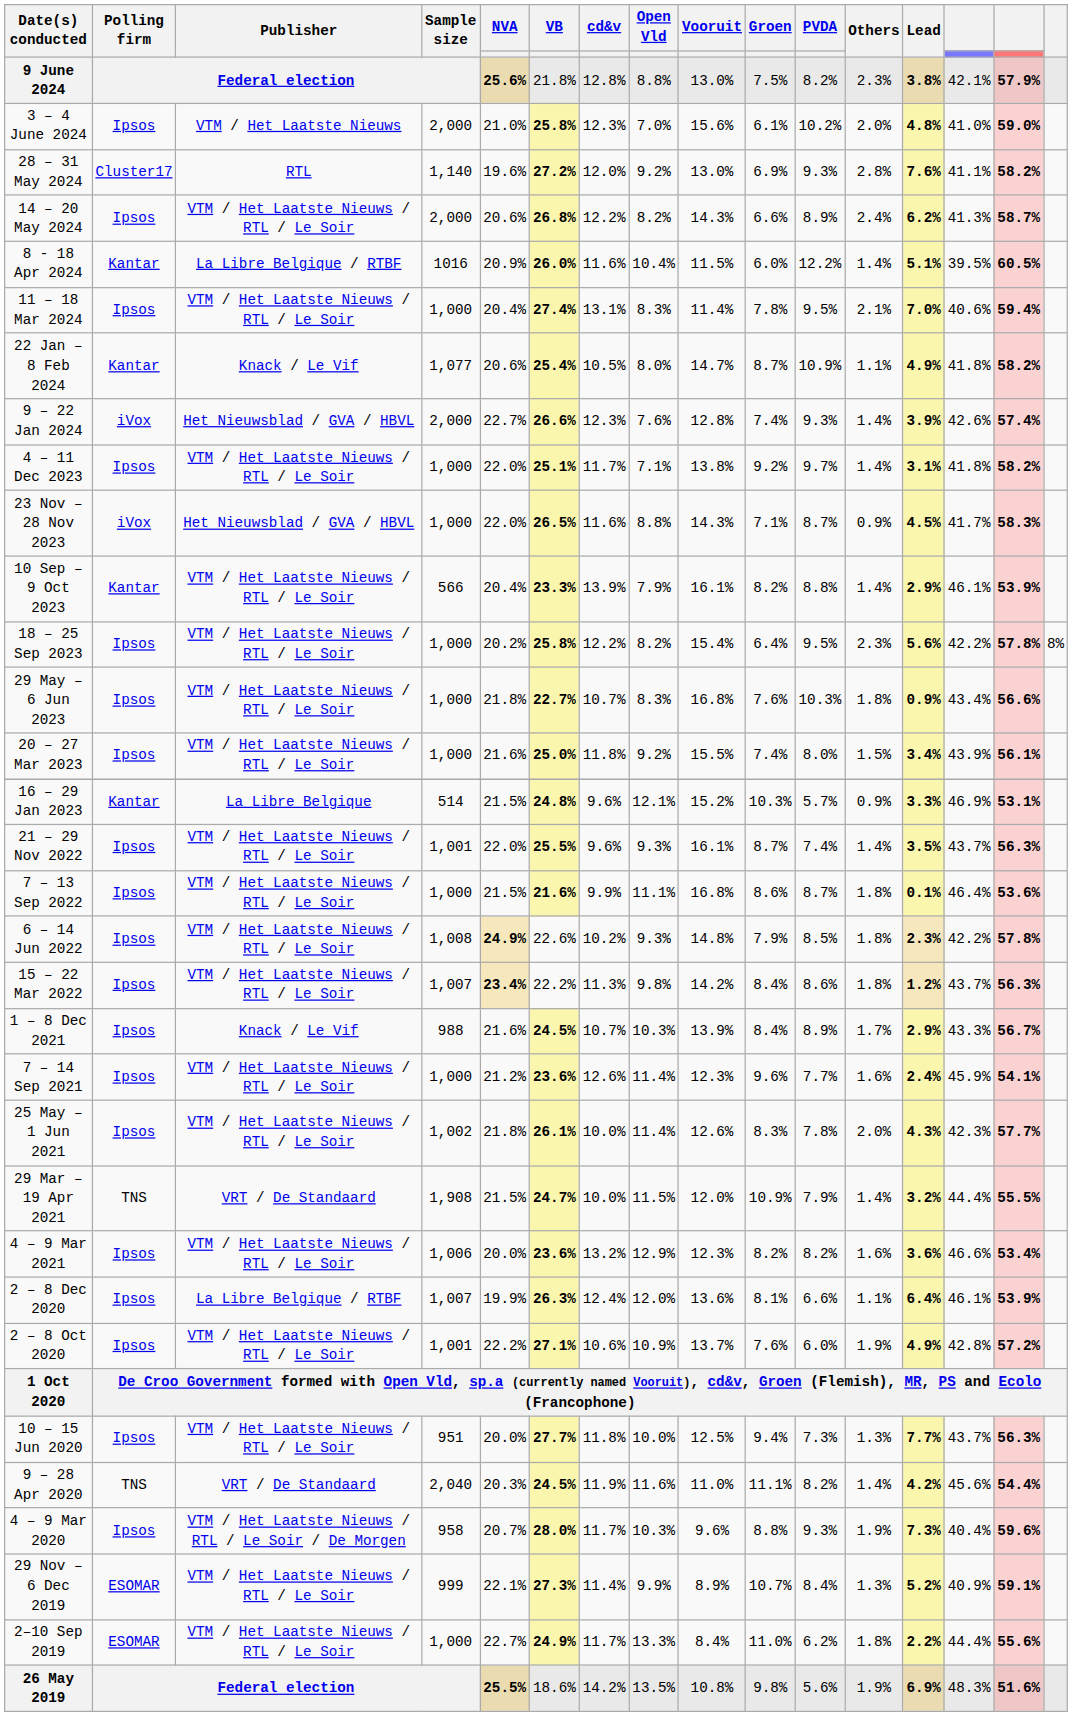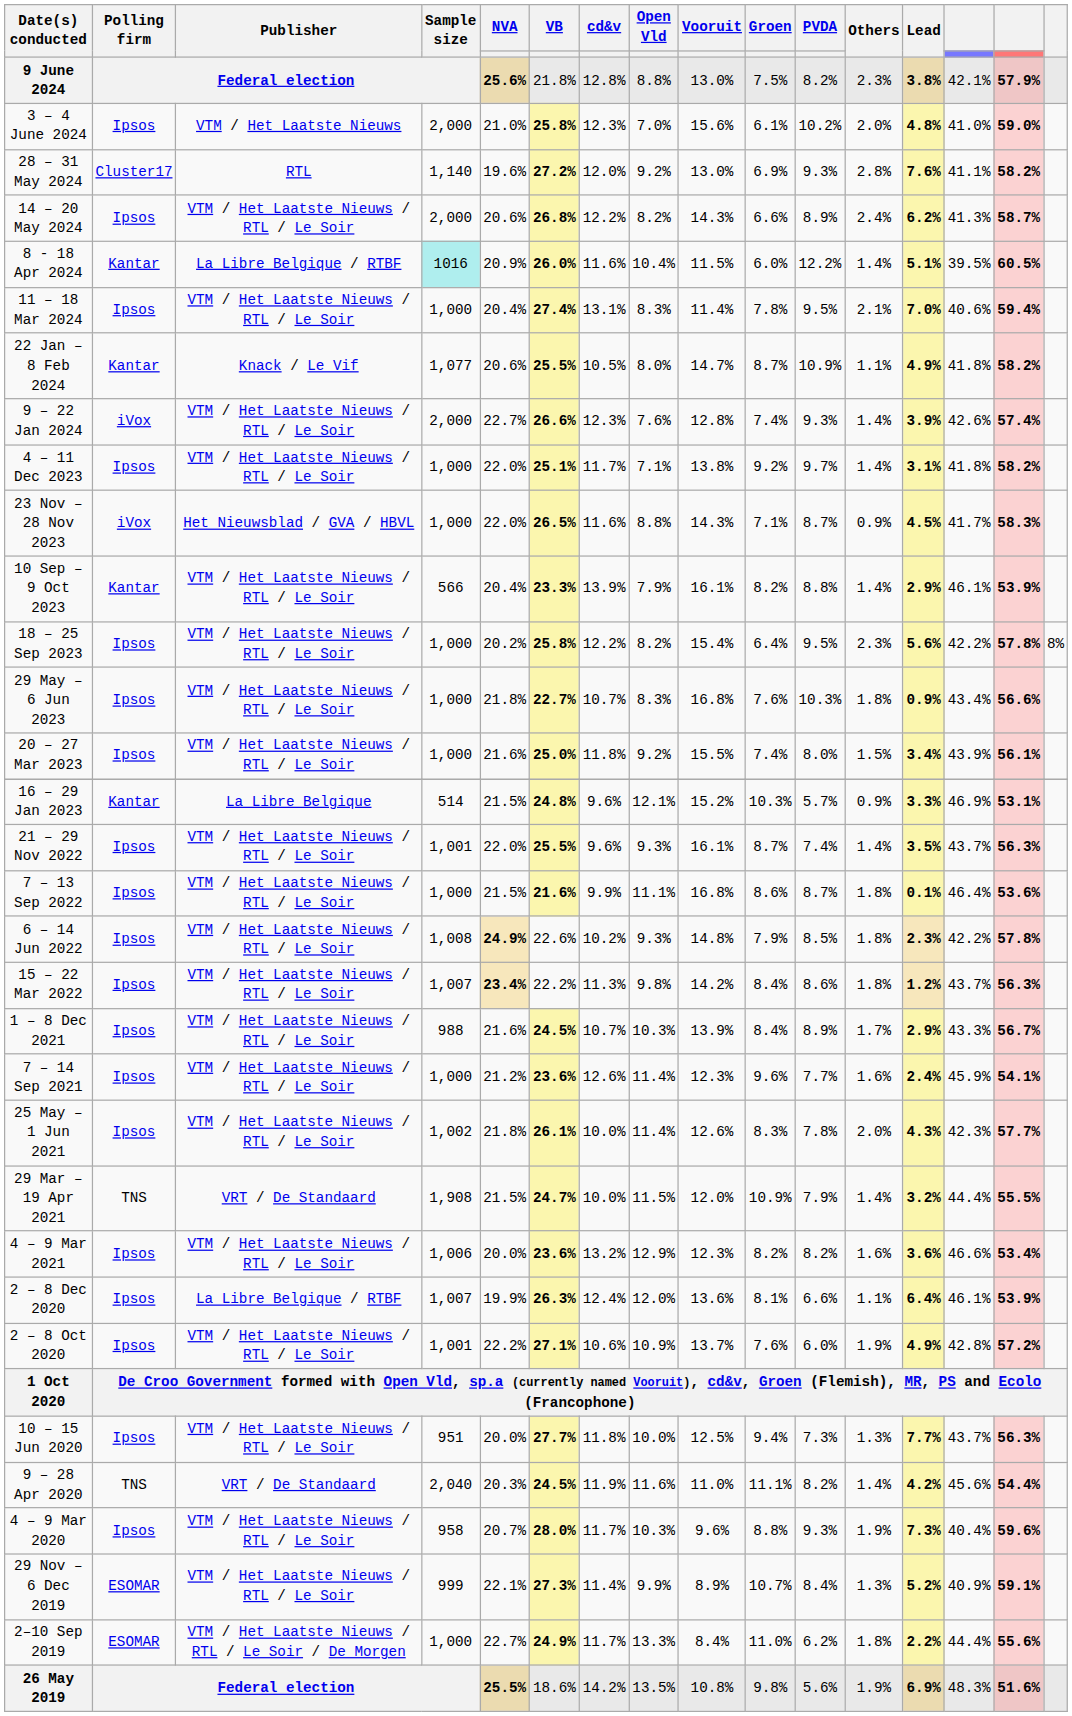(451, 264) no background -> (451, 264) paleturquoise background
(554, 366) 25.4% -> (554, 366) 25.5%
(299, 421) Het Nieuwsblad / GVA / HBVL -> (299, 421) VTM / Het Laatste Nieuws / RTL / Le Soir
(299, 1031) Knack / Le Vif -> (299, 1031) VTM / Het Laatste Nieuws / RTL / Le Soir
(299, 1531) VTM / Het Laatste Nieuws / RTL / Le Soir / De Morgen -> (299, 1531) VTM / Het Laatste Nieuws / RTL / Le Soir
(299, 1642) VTM / Het Laatste Nieuws / RTL / Le Soir -> (299, 1642) VTM / Het Laatste Nieuws / RTL / Le Soir / De Morgen
